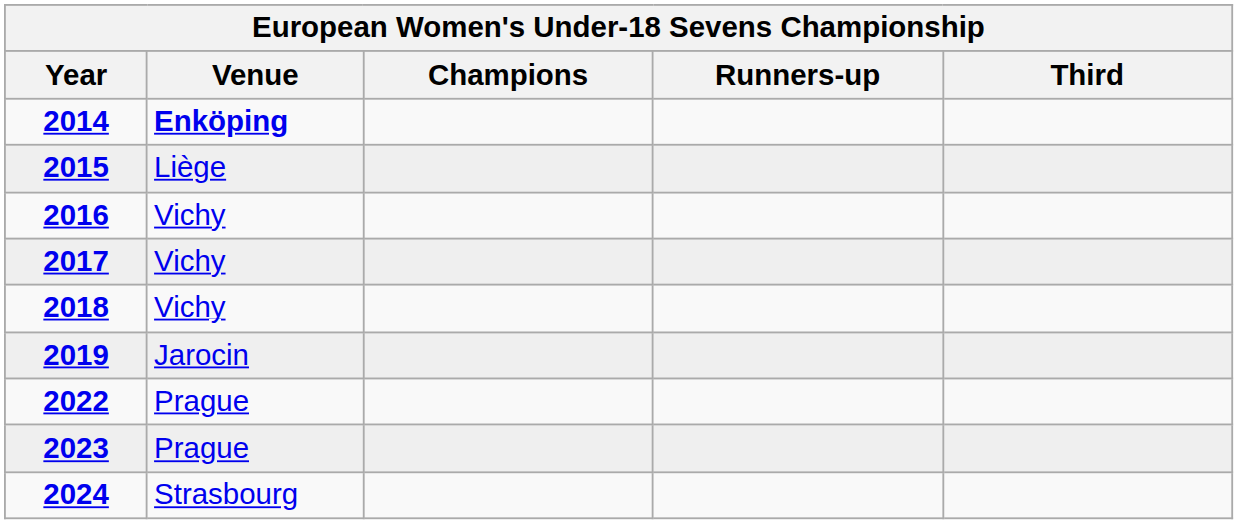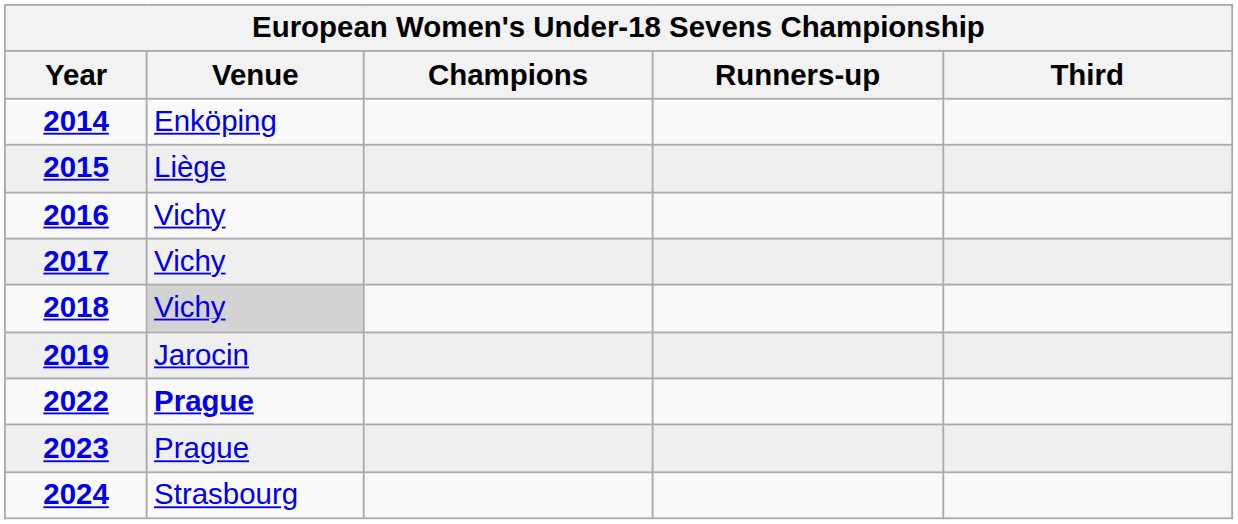(221, 121) bold -> (215, 121) normal
(190, 307) no background -> (190, 307) lightgrey background
(202, 401) normal -> (204, 401) bold
